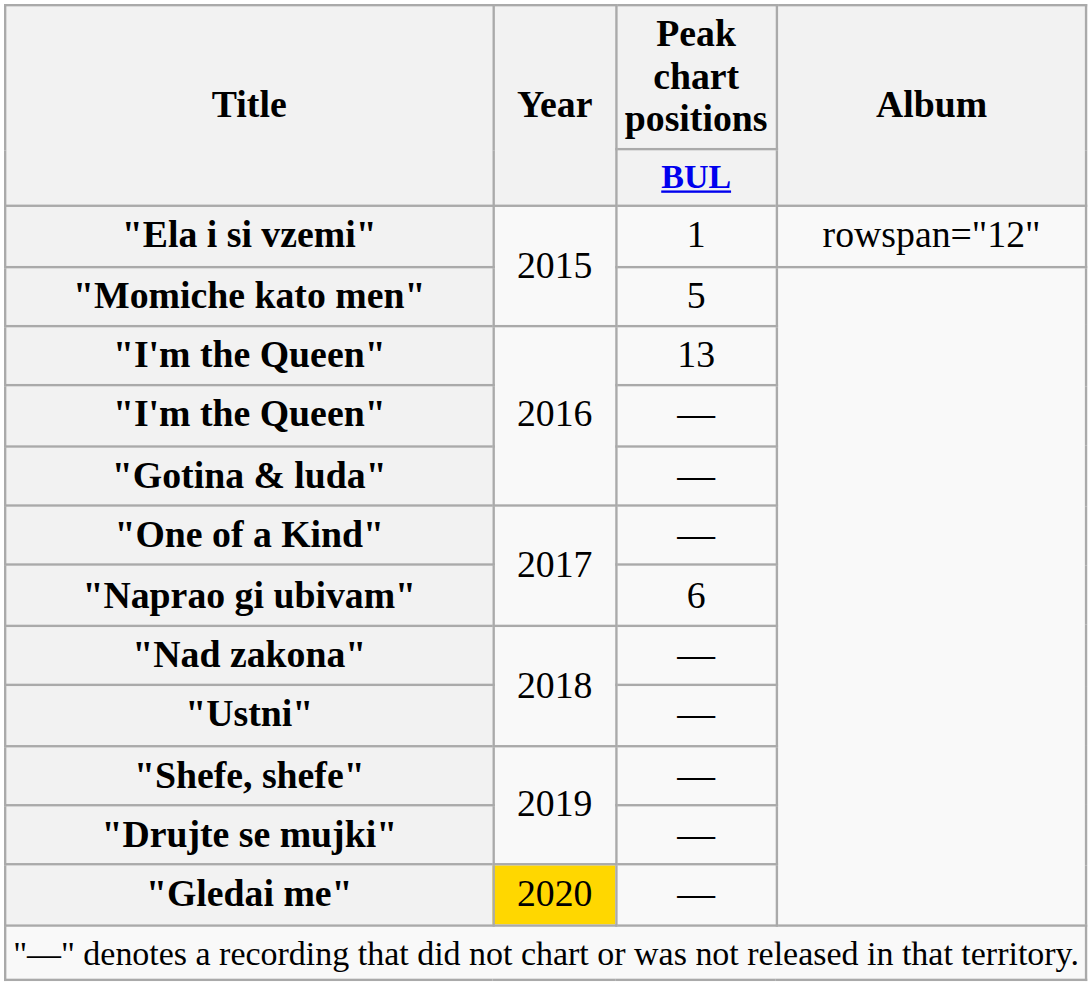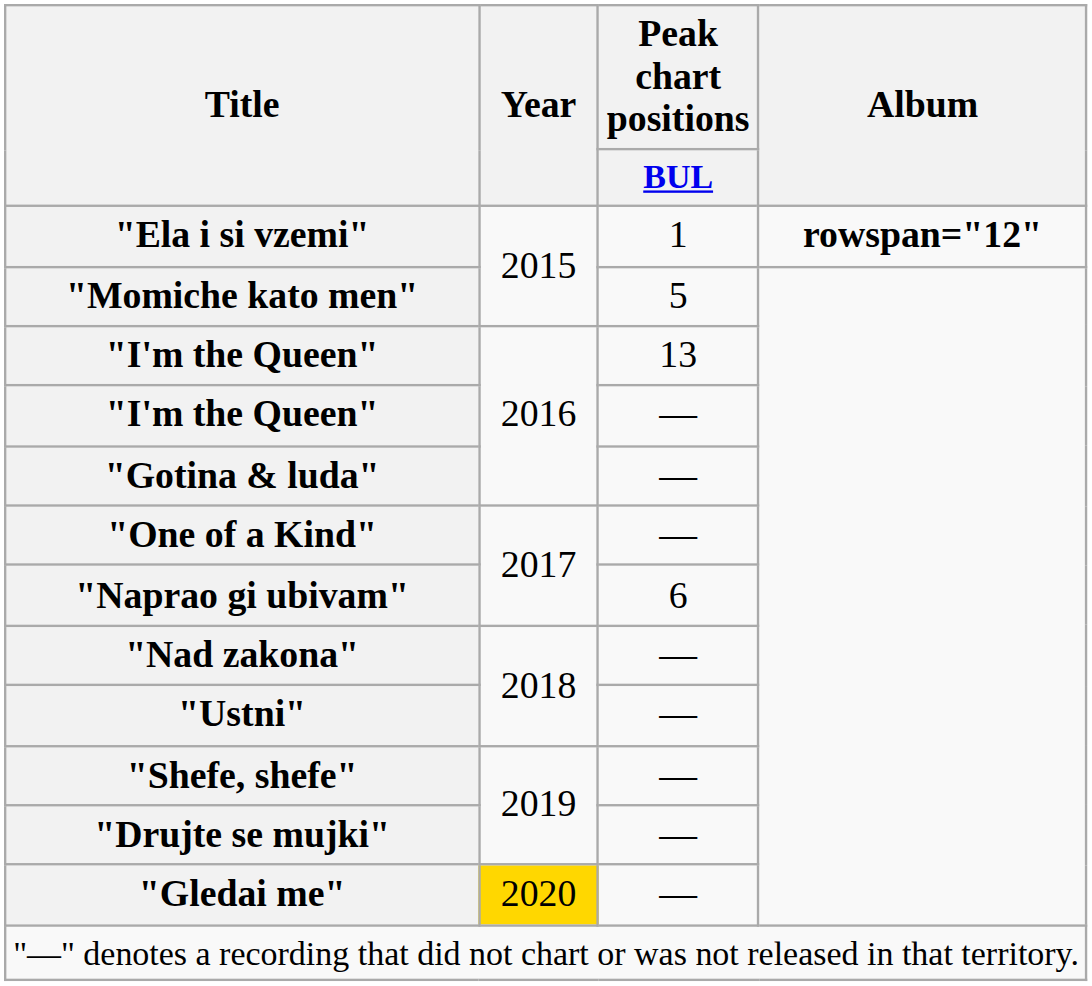(932, 235) normal -> (923, 235) bold
